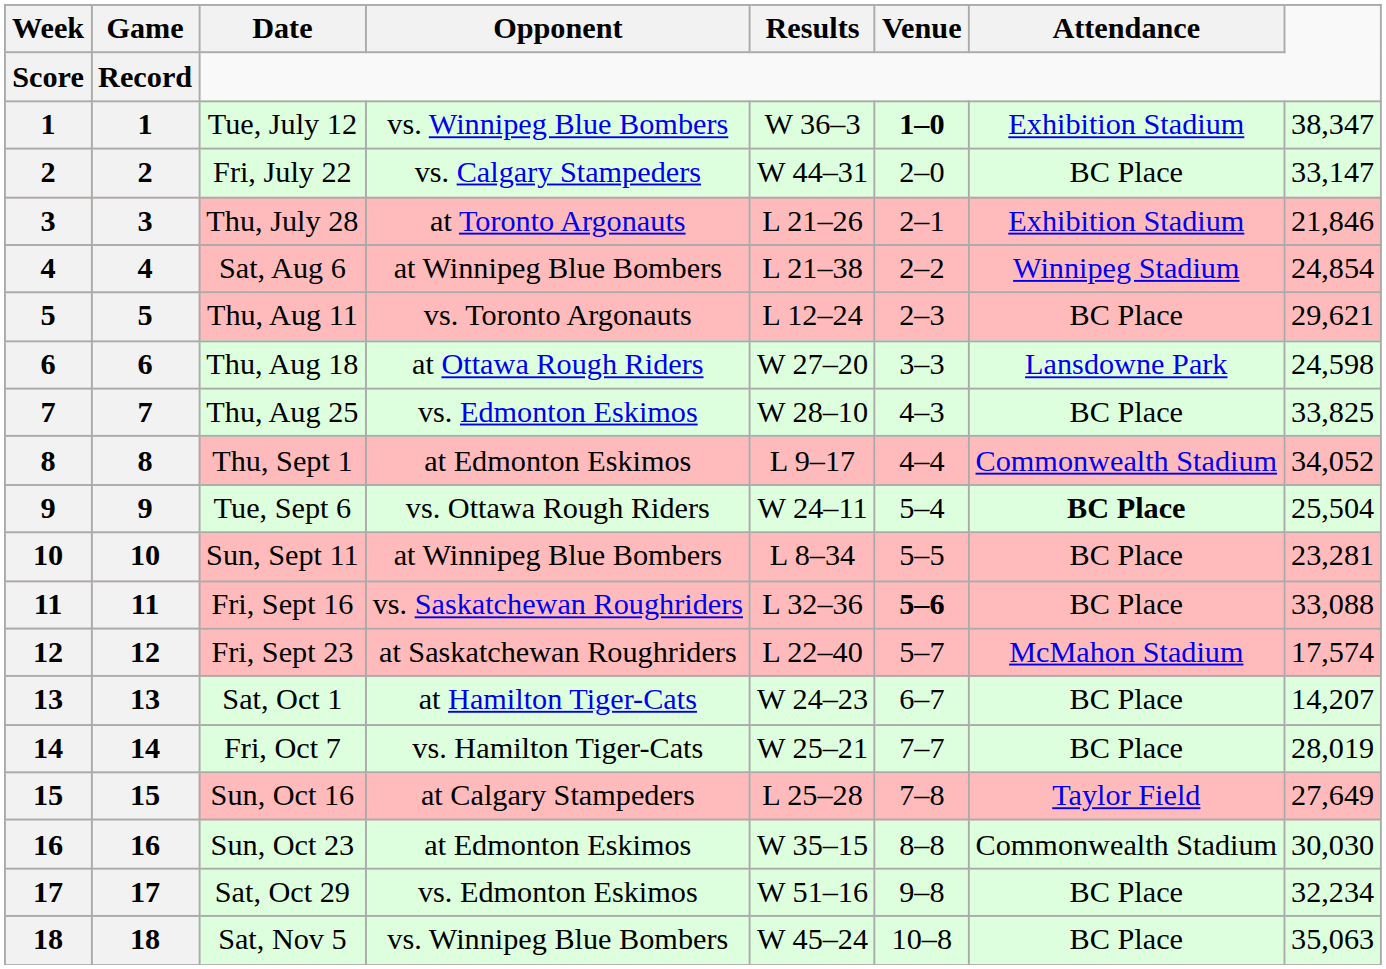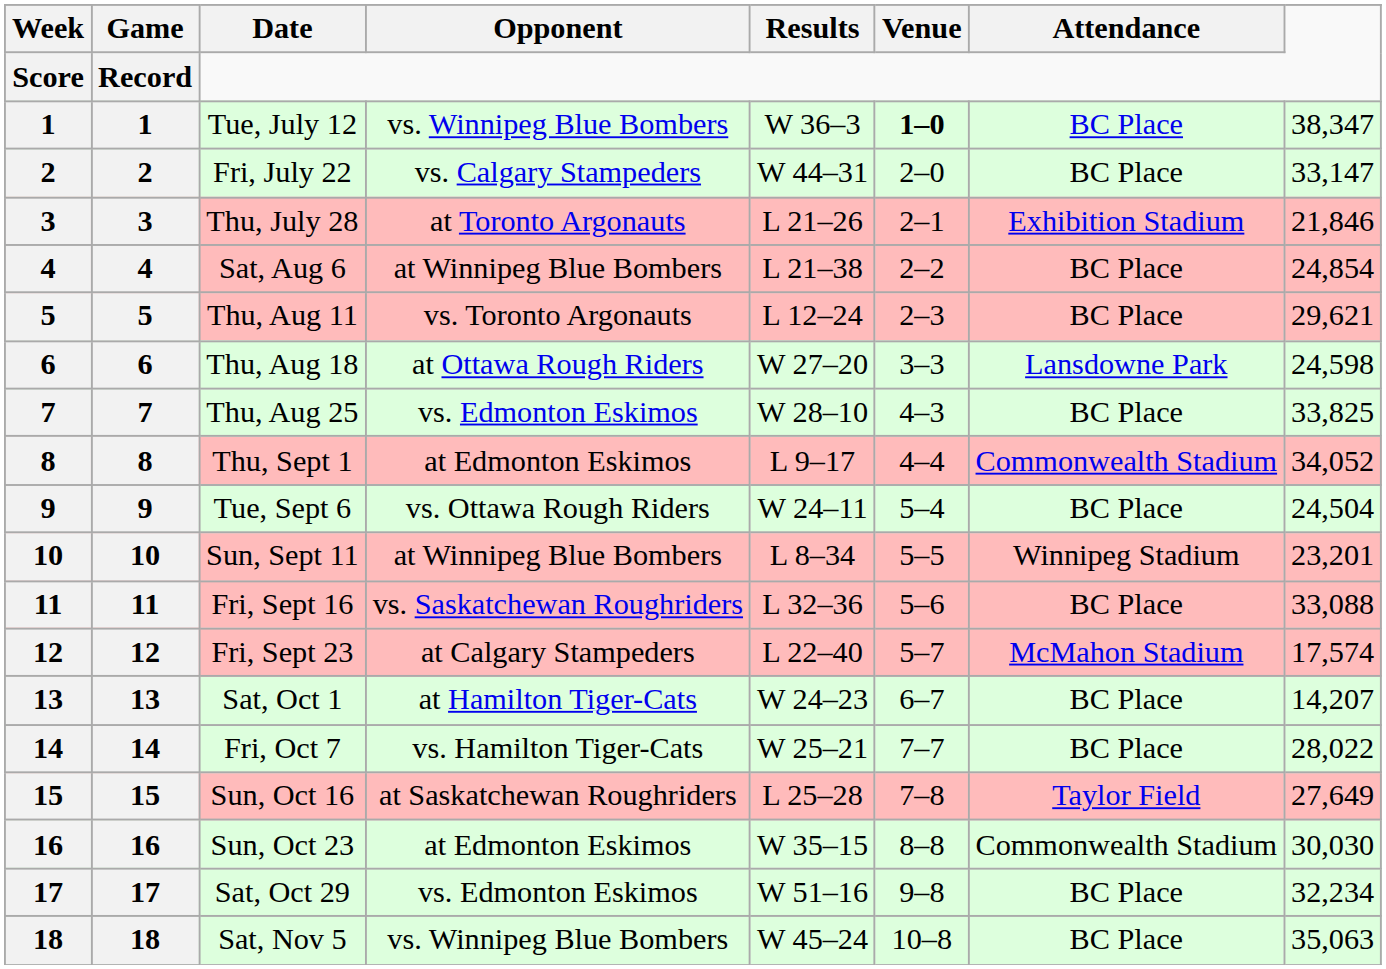(1126, 124) Exhibition Stadium -> (1126, 124) BC Place
(1126, 268) Winnipeg Stadium -> (1126, 268) BC Place
(1126, 508) bold -> (1126, 508) normal
(1333, 508) 25,504 -> (1333, 508) 24,504
(1126, 556) BC Place -> (1126, 556) Winnipeg Stadium
(1333, 556) 23,281 -> (1333, 556) 23,201
(922, 603) bold -> (922, 603) normal
(558, 651) at Saskatchewan Roughriders -> (558, 651) at Calgary Stampeders
(1333, 747) 28,019 -> (1333, 747) 28,022
(558, 795) at Calgary Stampeders -> (558, 795) at Saskatchewan Roughriders
